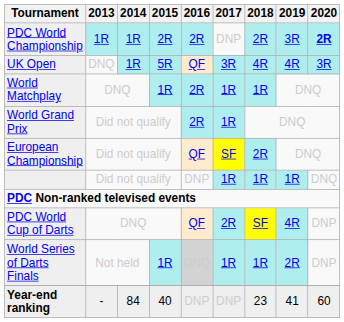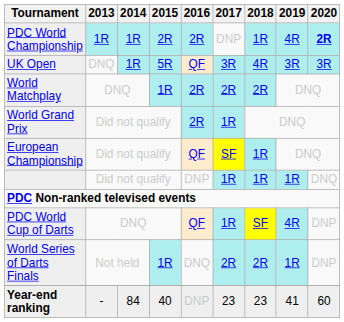(260, 39) 2R -> (260, 39) 1R
(292, 39) 3R -> (292, 39) 4R
(292, 64) 4R -> (292, 64) 3R
(229, 90) 1R -> (229, 90) 2R
(260, 90) 1R -> (260, 90) 2R
(260, 154) 2R -> (260, 154) 1R
(229, 224) 2R -> (229, 224) 1R
(197, 262) lightgrey background -> (197, 262) no background
(229, 262) 1R -> (229, 262) 2R
(260, 262) 1R -> (260, 262) 2R
(292, 262) 2R -> (292, 262) 1R
(229, 301) DNP -> (229, 301) 23
